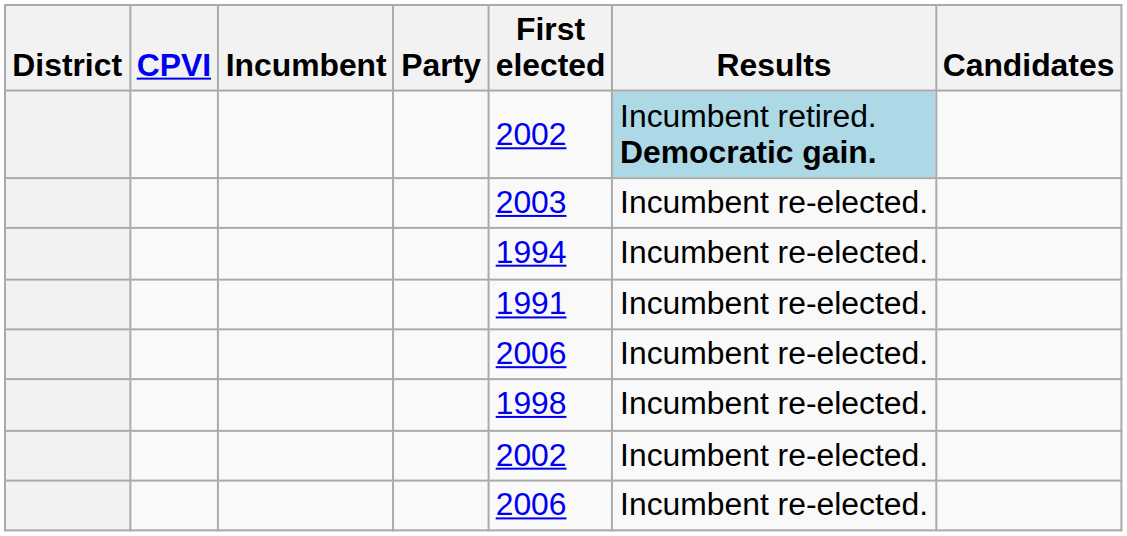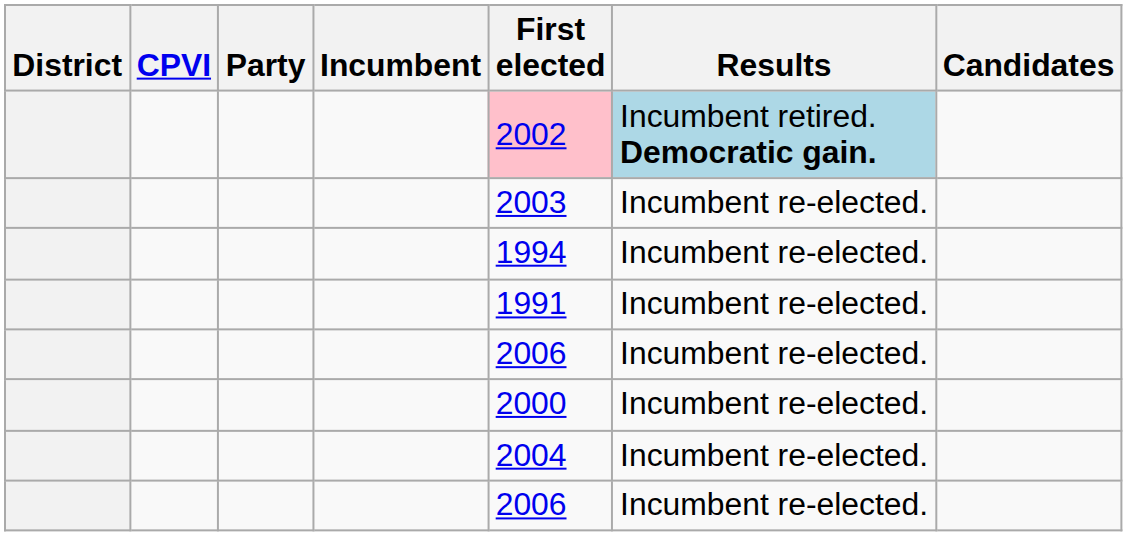columns swapped: (306, 65) <-> (441, 65)
(531, 133) no background -> (531, 133) pink background
(531, 404) 1998 -> (531, 404) 2000
(531, 454) 2002 -> (531, 454) 2004
